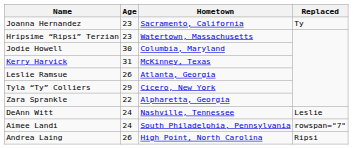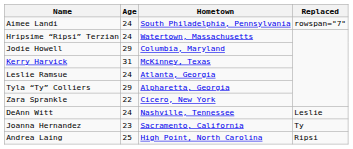rows swapped: (32, 125) <-> (44, 23)
(127, 36) 23 -> (127, 36) 24
(127, 49) 30 -> (127, 49) 29
(127, 74) 26 -> (127, 74) 24
(178, 87) Cicero, New York -> (185, 87) Alpharetta, Georgia
(185, 100) Alpharetta, Georgia -> (178, 100) Cicero, New York
(127, 138) 26 -> (127, 138) 25
